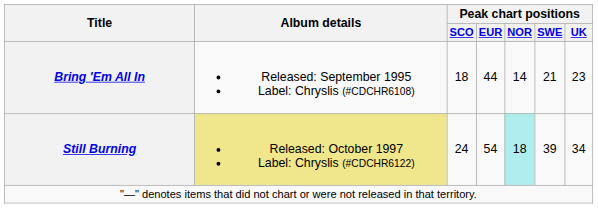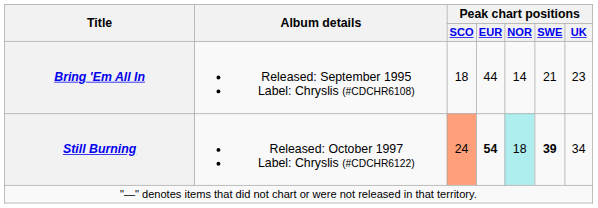(321, 156) khaki background -> (321, 156) no background
(462, 149) no background -> (462, 149) lightsalmon background
(490, 149) normal -> (490, 149) bold
(550, 149) normal -> (550, 149) bold
